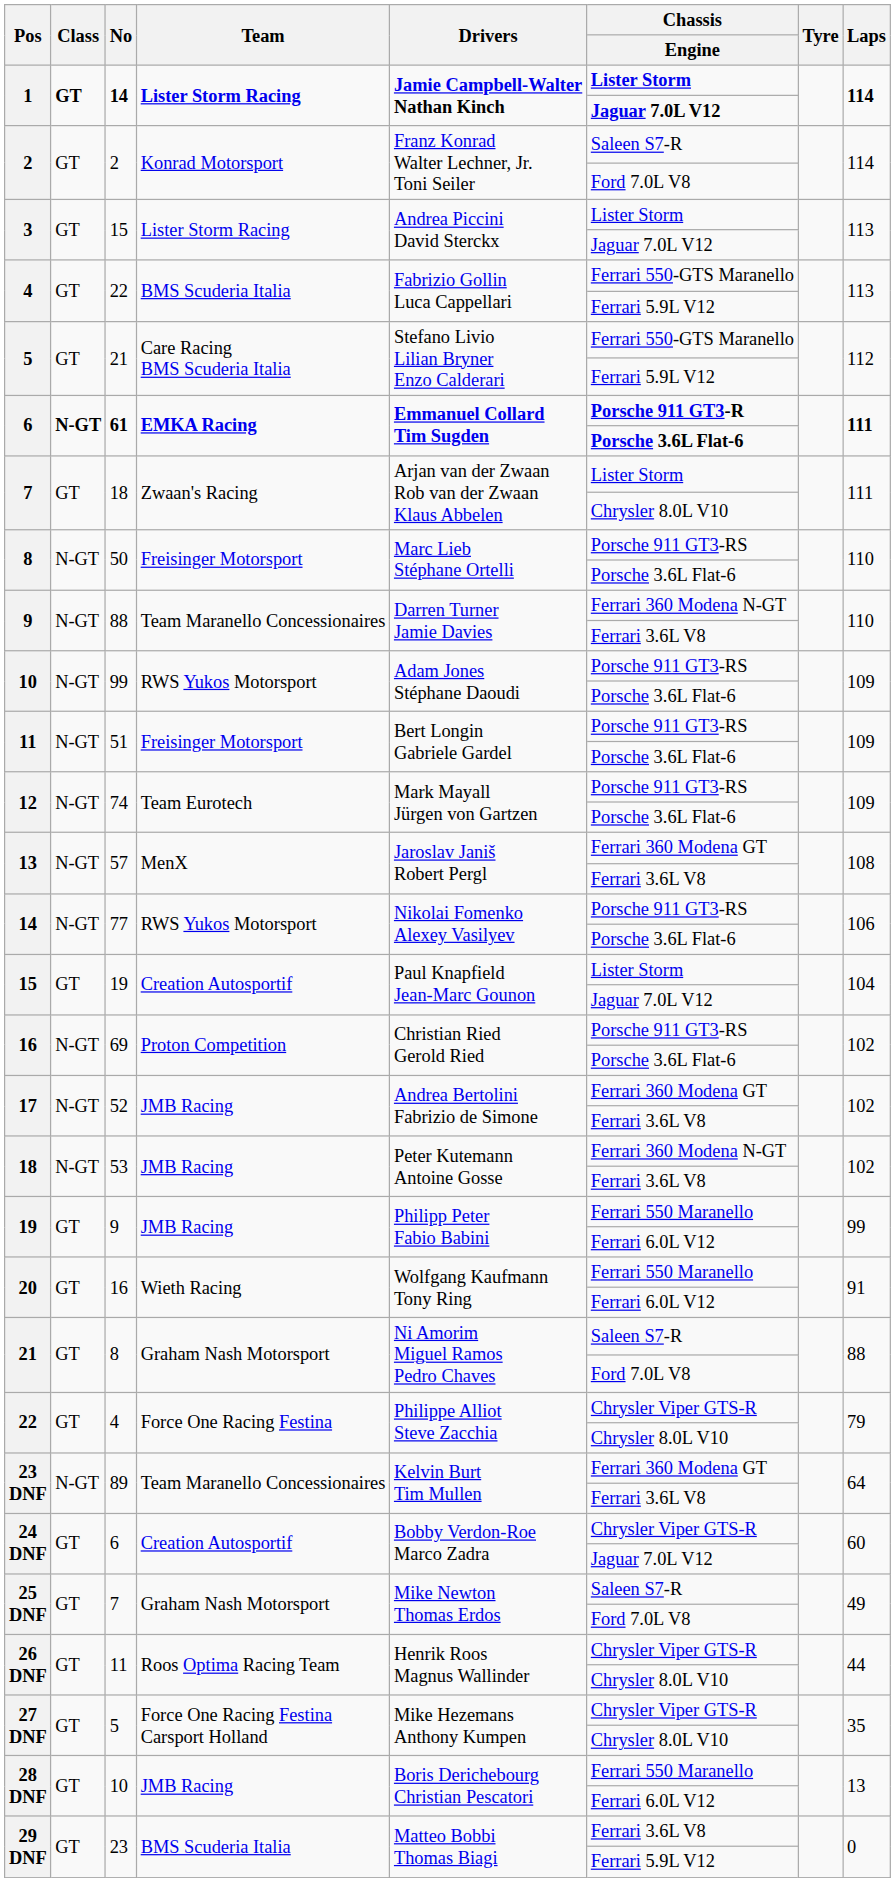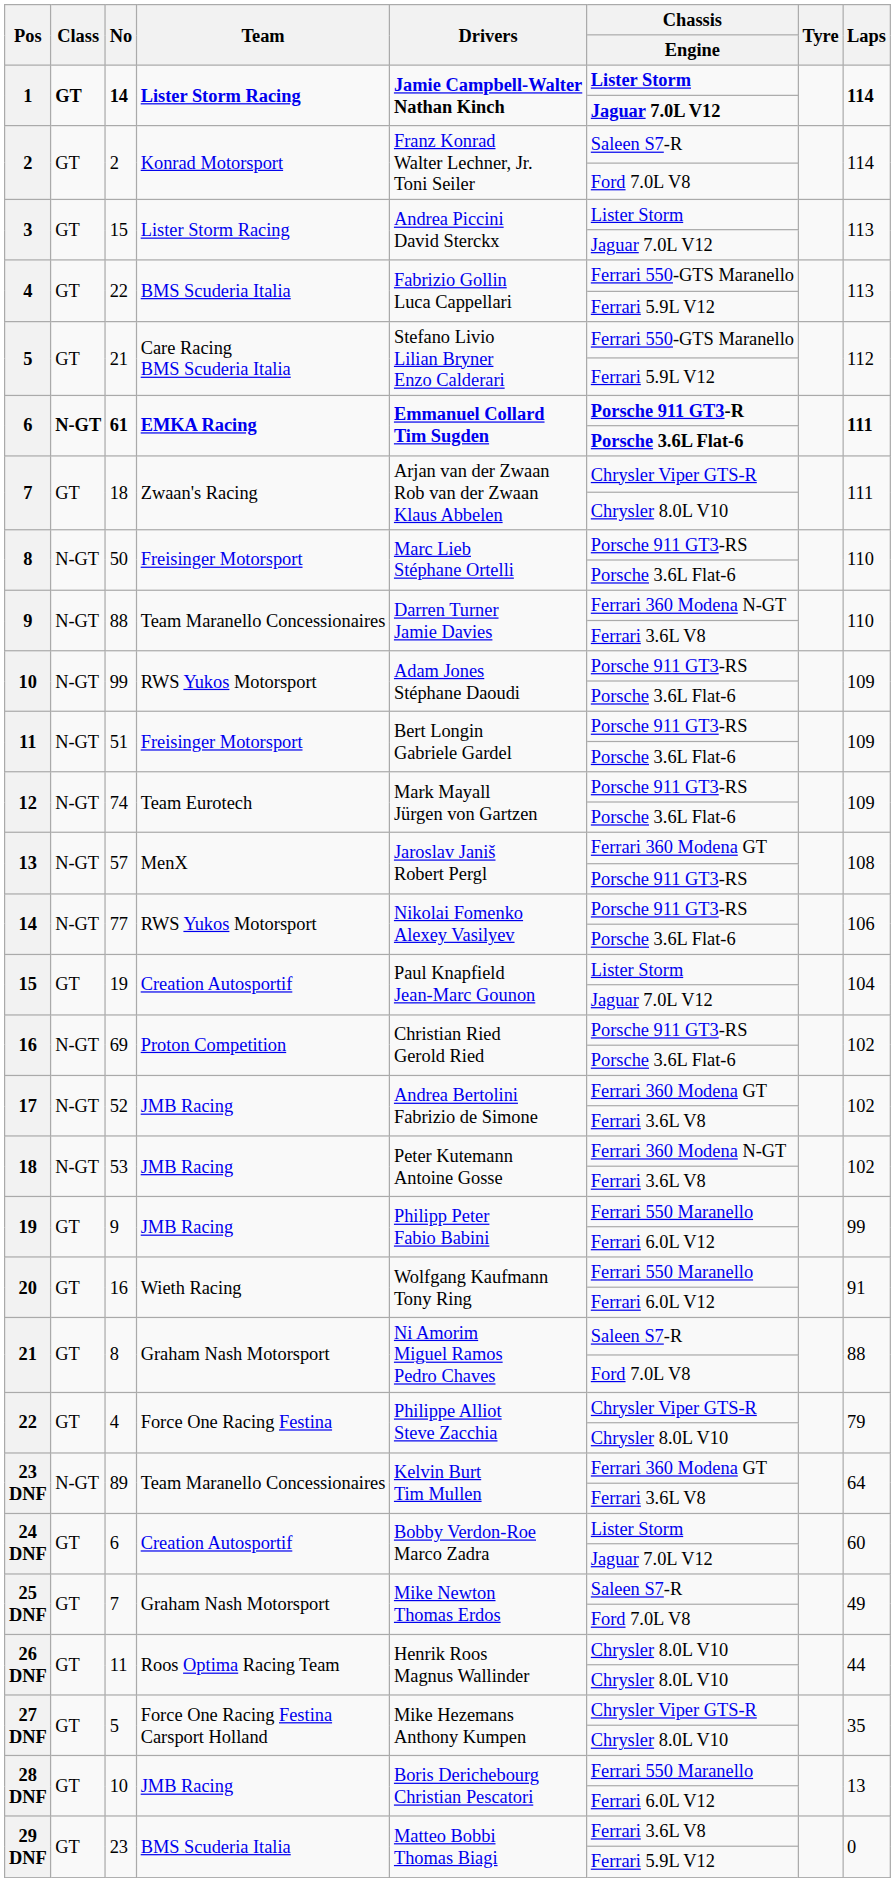(637, 474) Lister Storm -> (674, 474) Chrysler Viper GTS-R
(648, 878) Ferrari 3.6L V8 -> (669, 878) Porsche 911 GT3-RS
(674, 1528) Chrysler Viper GTS-R -> (637, 1528) Lister Storm
(674, 1649) Chrysler Viper GTS-R -> (659, 1649) Chrysler 8.0L V10
